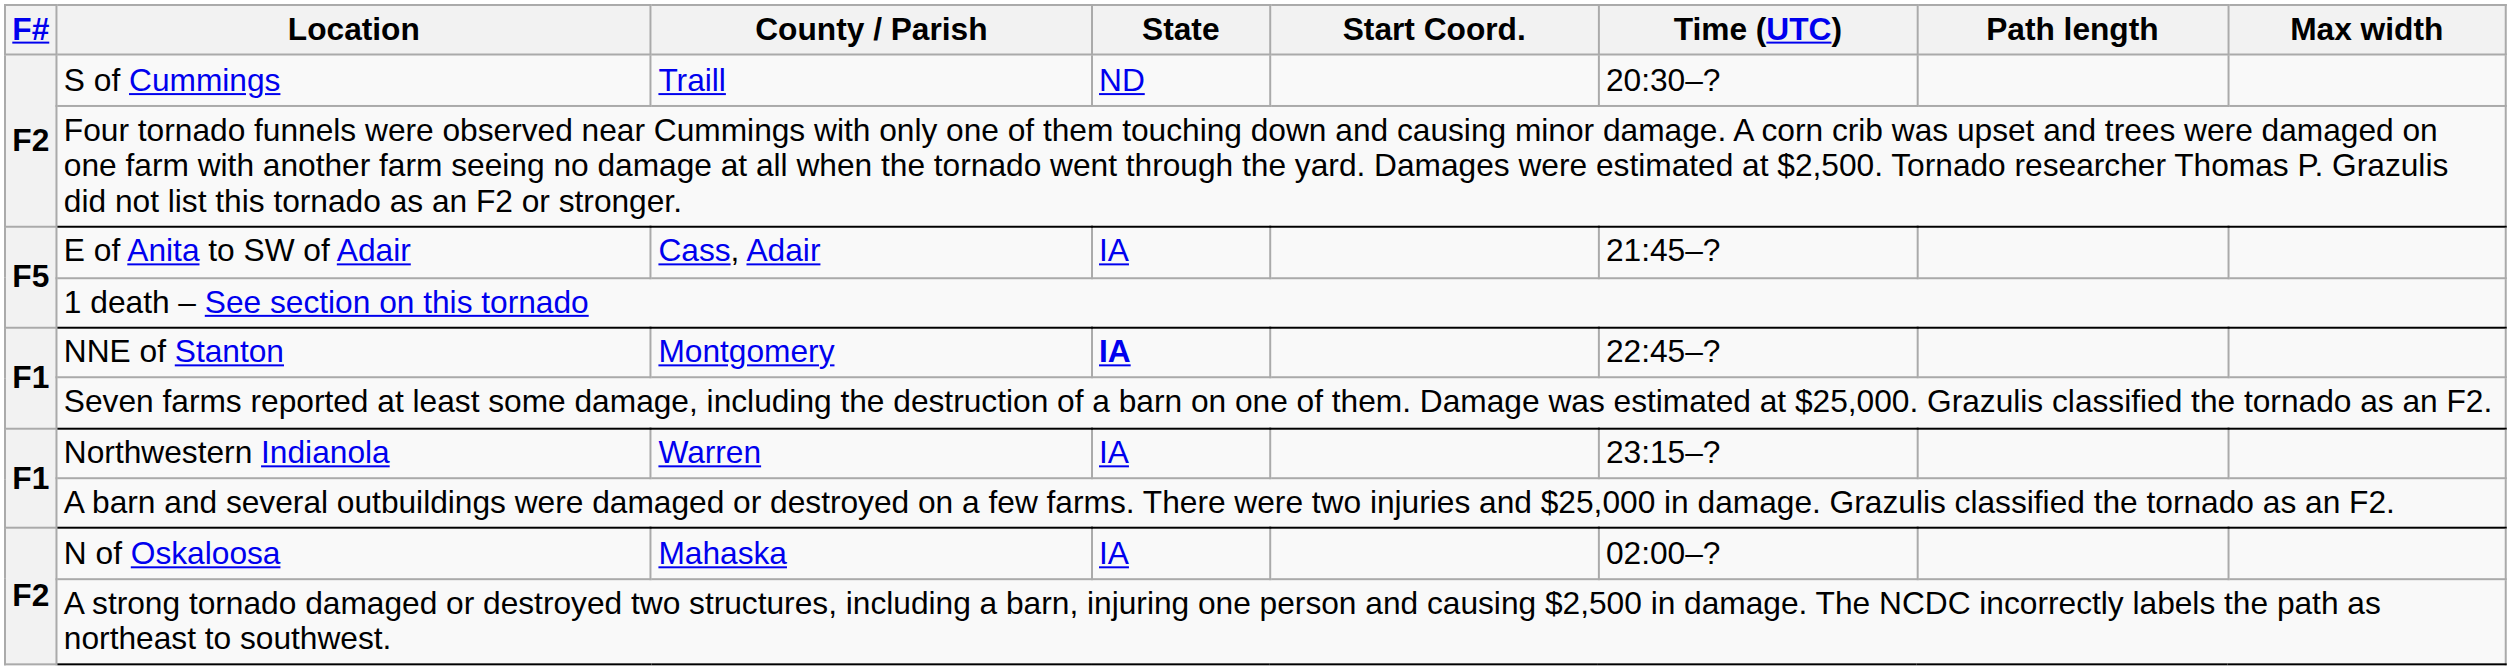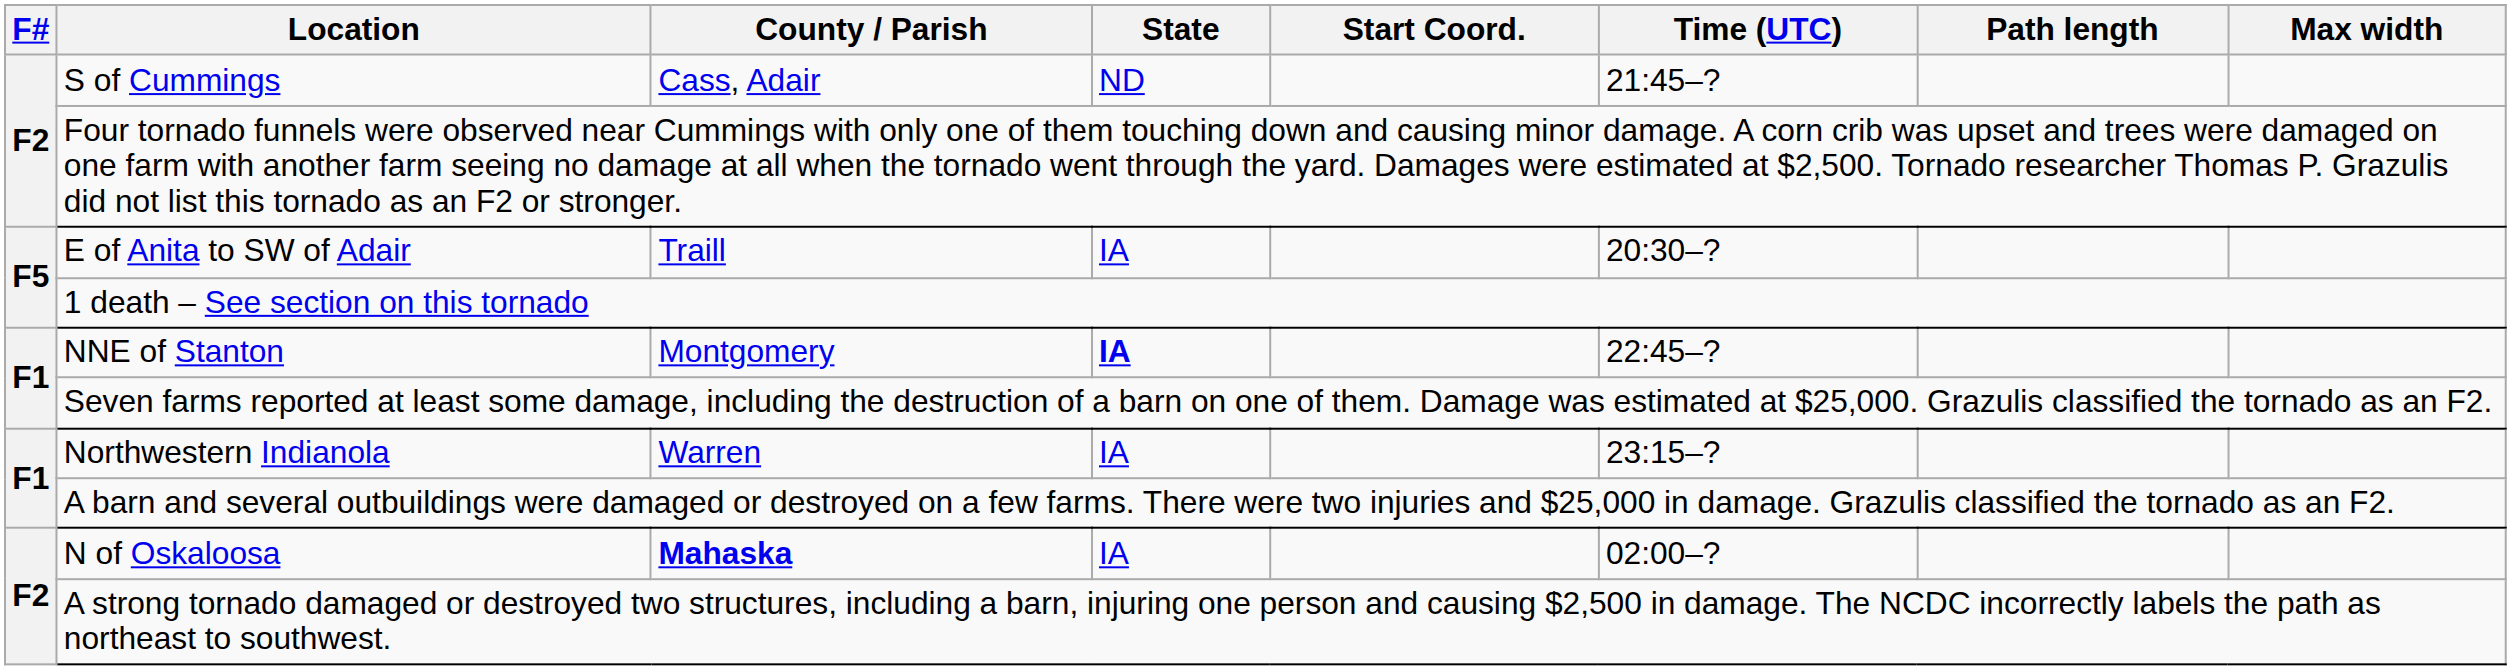(692, 79) Traill -> (739, 79) Cass, Adair
(1663, 79) 20:30–? -> (1663, 79) 21:45–?
(739, 251) Cass, Adair -> (692, 251) Traill
(1663, 251) 21:45–? -> (1663, 251) 20:30–?
(723, 553) normal -> (725, 553) bold
